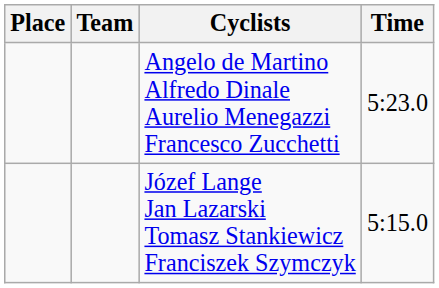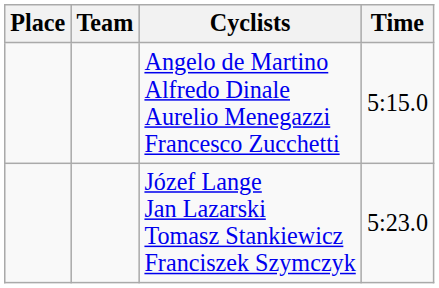(397, 102) 5:23.0 -> (397, 102) 5:15.0
(397, 222) 5:15.0 -> (397, 222) 5:23.0
